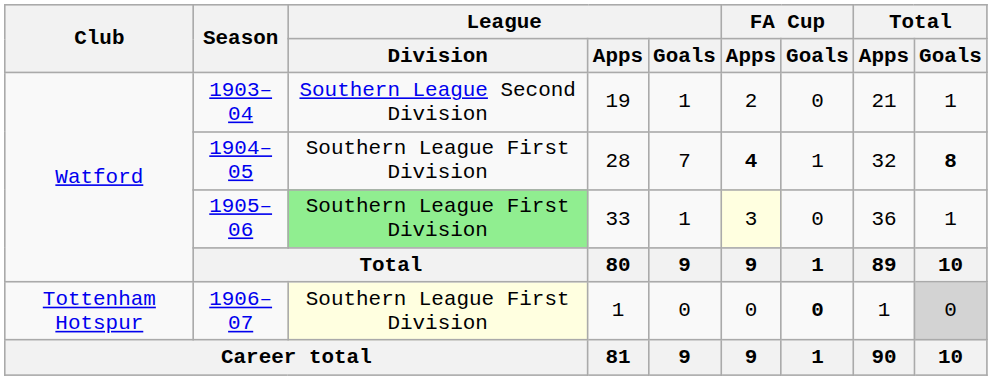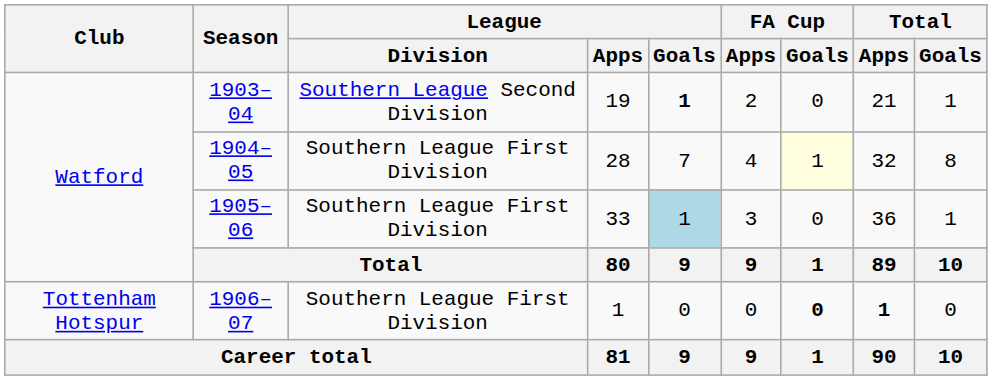(684, 102) normal -> (684, 102) bold
(751, 160) bold -> (751, 160) normal
(817, 160) no background -> (817, 160) lightyellow background
(951, 160) bold -> (951, 160) normal
(438, 219) lightgreen background -> (438, 219) no background
(684, 219) no background -> (684, 219) lightblue background
(751, 219) lightyellow background -> (751, 219) no background
(438, 311) lightyellow background -> (438, 311) no background
(884, 311) normal -> (884, 311) bold
(951, 311) lightgrey background -> (951, 311) no background
